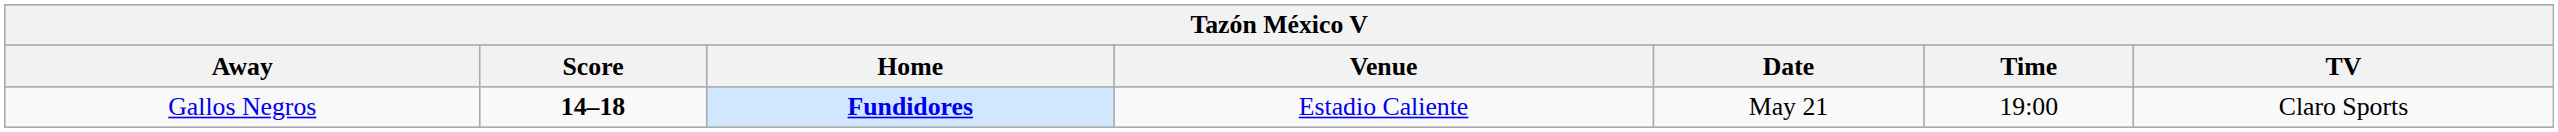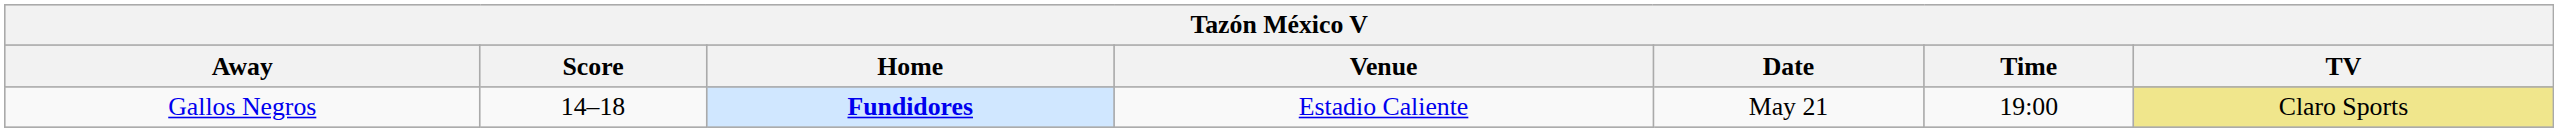(593, 106) bold -> (593, 106) normal
(2343, 106) no background -> (2343, 106) khaki background
